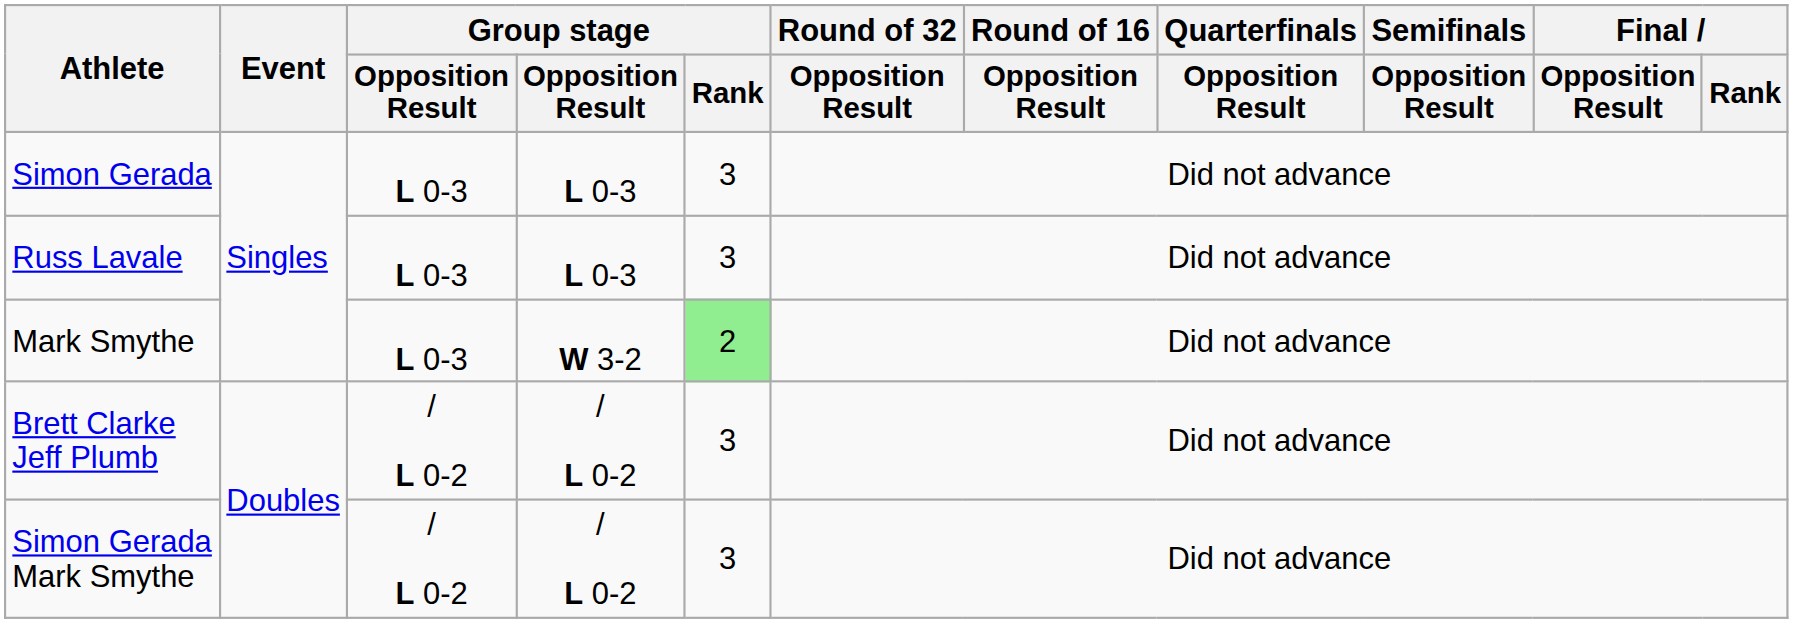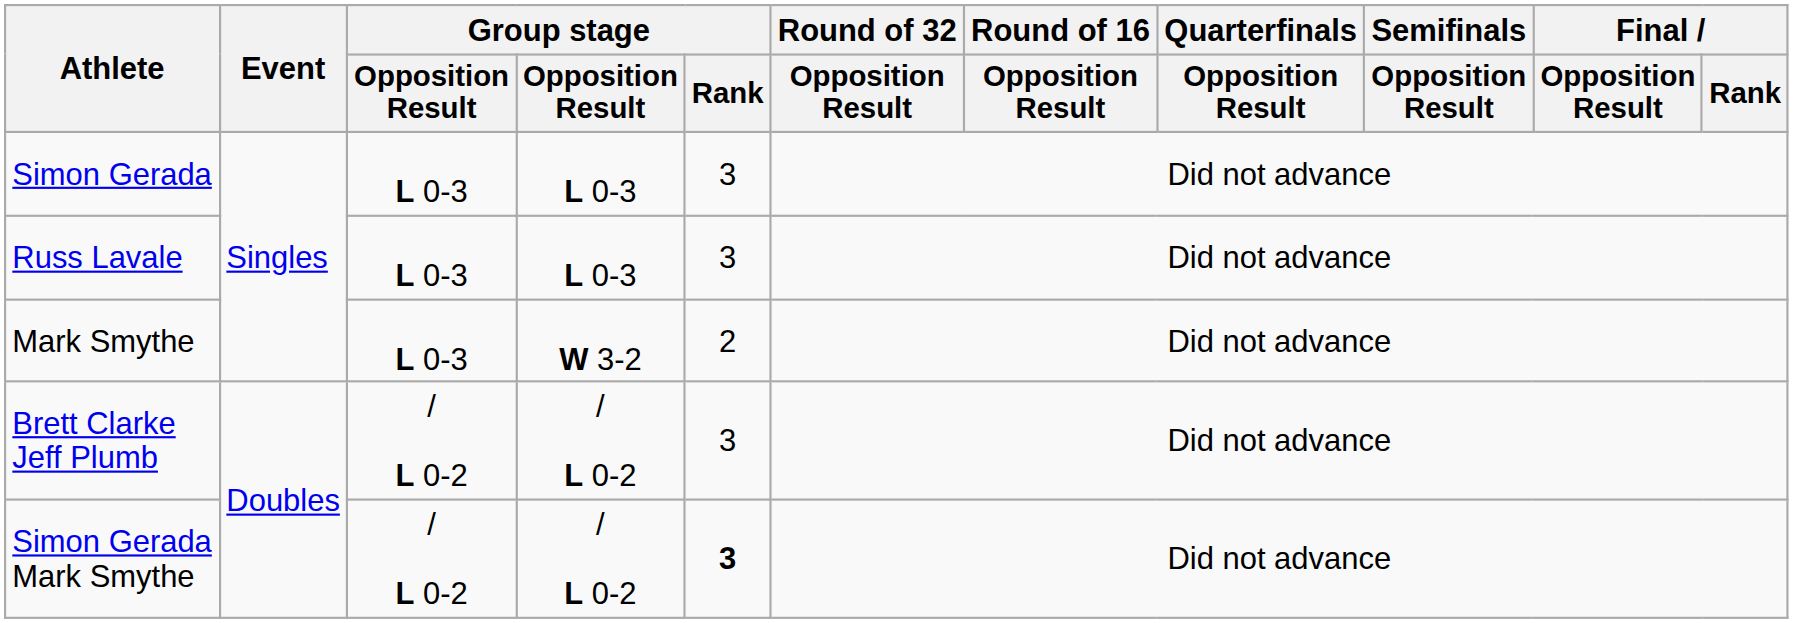(728, 341) lightgreen background -> (728, 341) no background
(728, 559) normal -> (728, 559) bold
